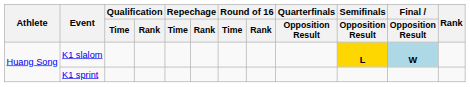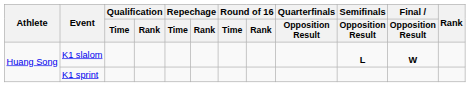(363, 60) gold background -> (363, 60) no background
(413, 60) lightblue background -> (413, 60) no background
